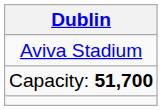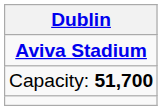(81, 50) normal -> (81, 50) bold
